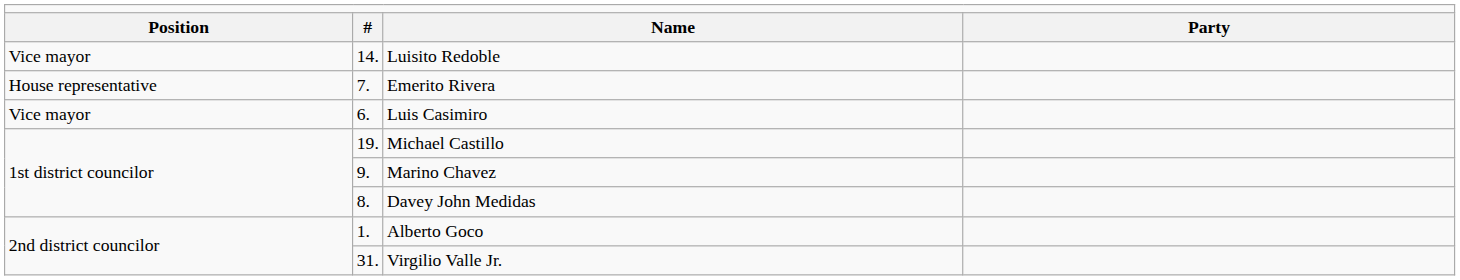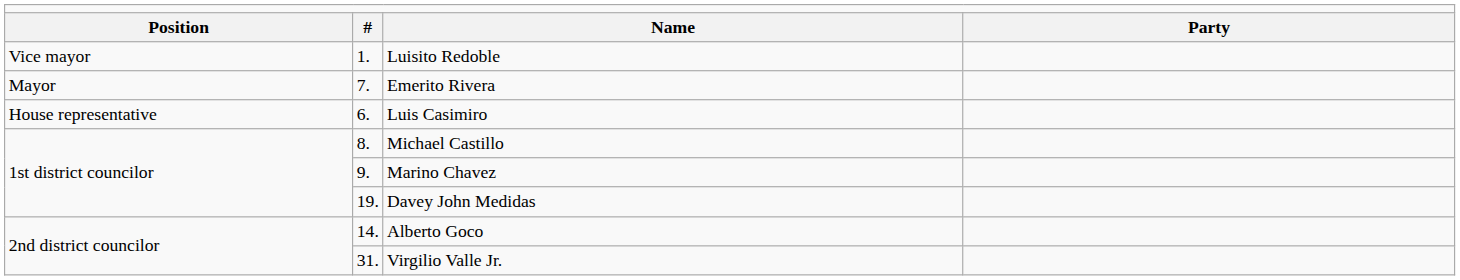(368, 56) 14. -> (363, 56) 1.
(83, 85) House representative -> (32, 85) Mayor
(49, 114) Vice mayor -> (83, 114) House representative
(368, 143) 19. -> (363, 143) 8.
(363, 201) 8. -> (368, 201) 19.
(363, 230) 1. -> (368, 230) 14.
